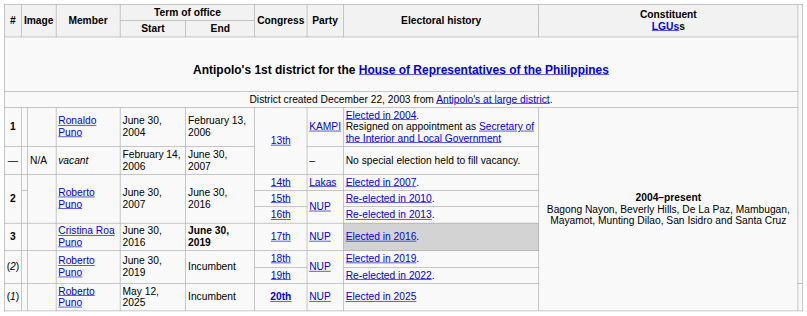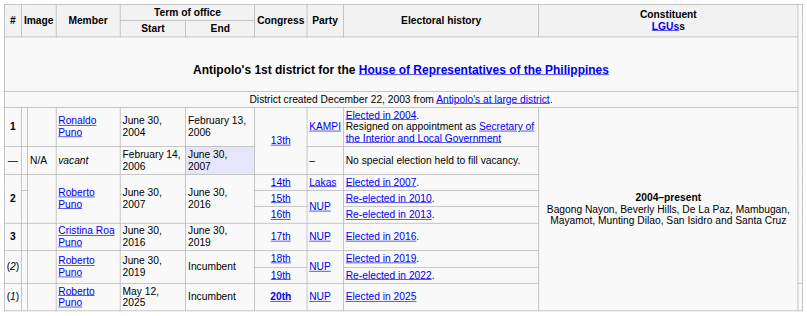(208, 160) no background -> (208, 160) lavender background
(209, 237) bold -> (208, 237) normal
(382, 237) lightgrey background -> (382, 237) no background
